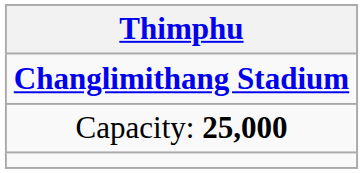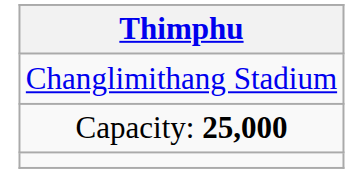(181, 78) bold -> (181, 78) normal
